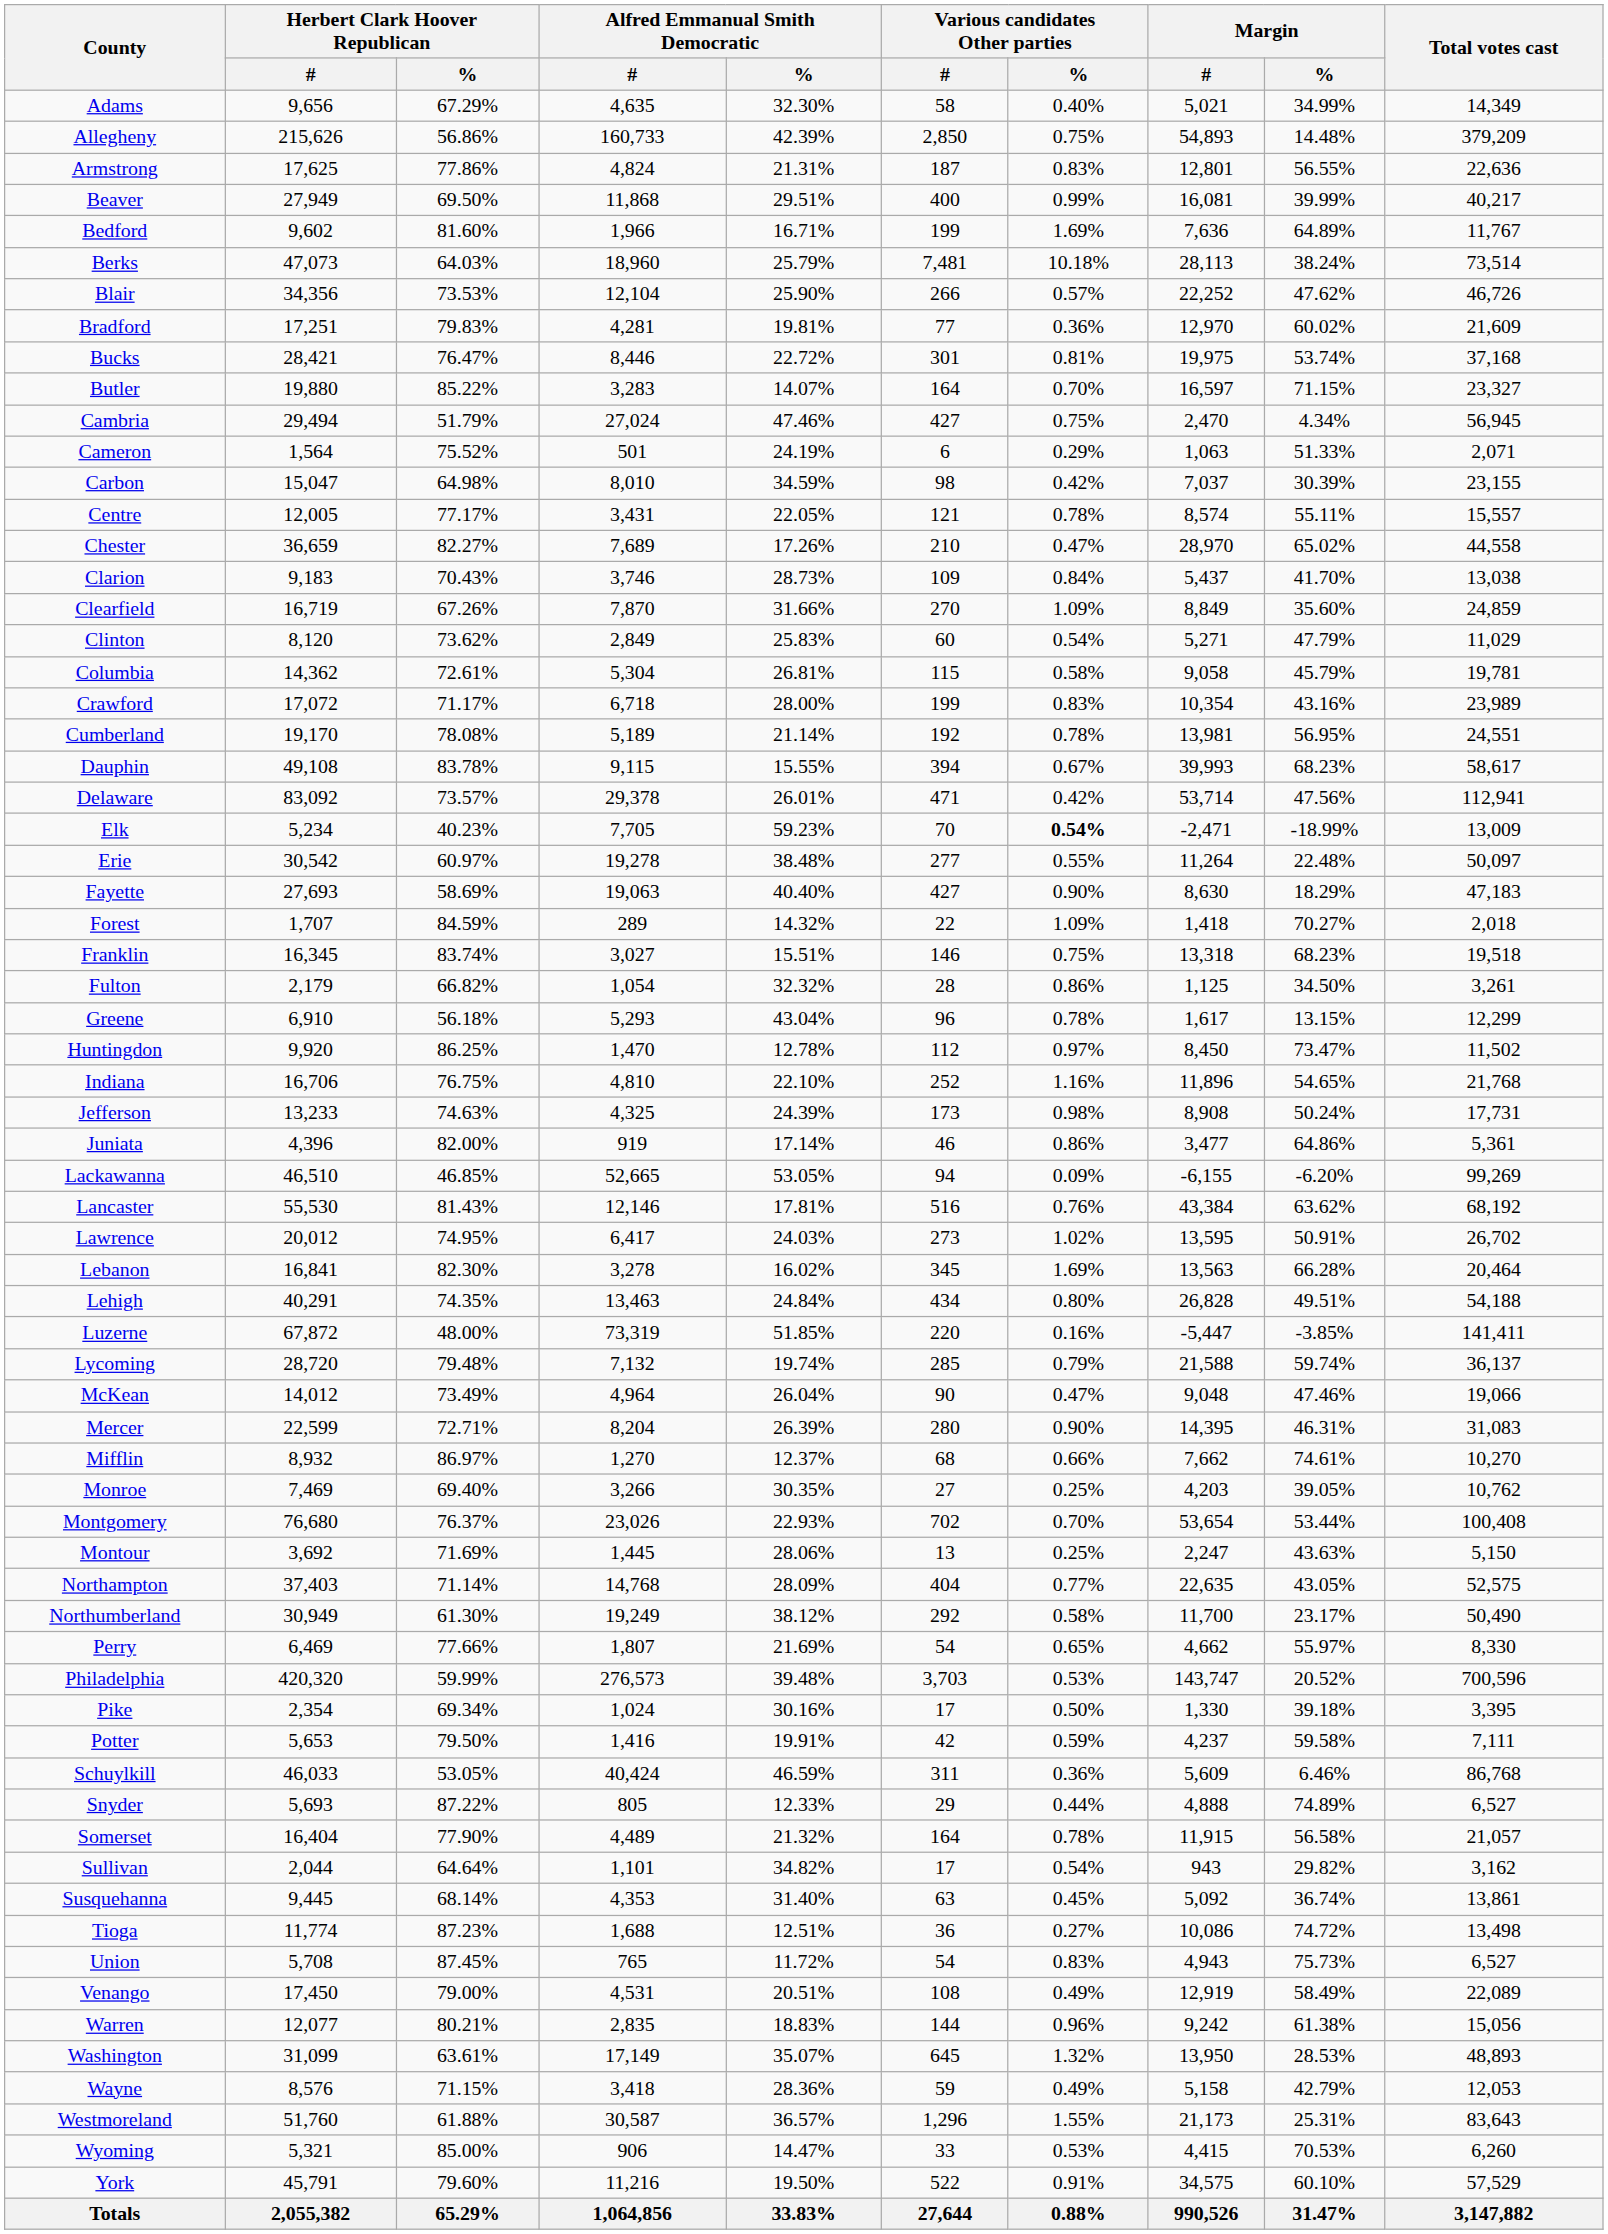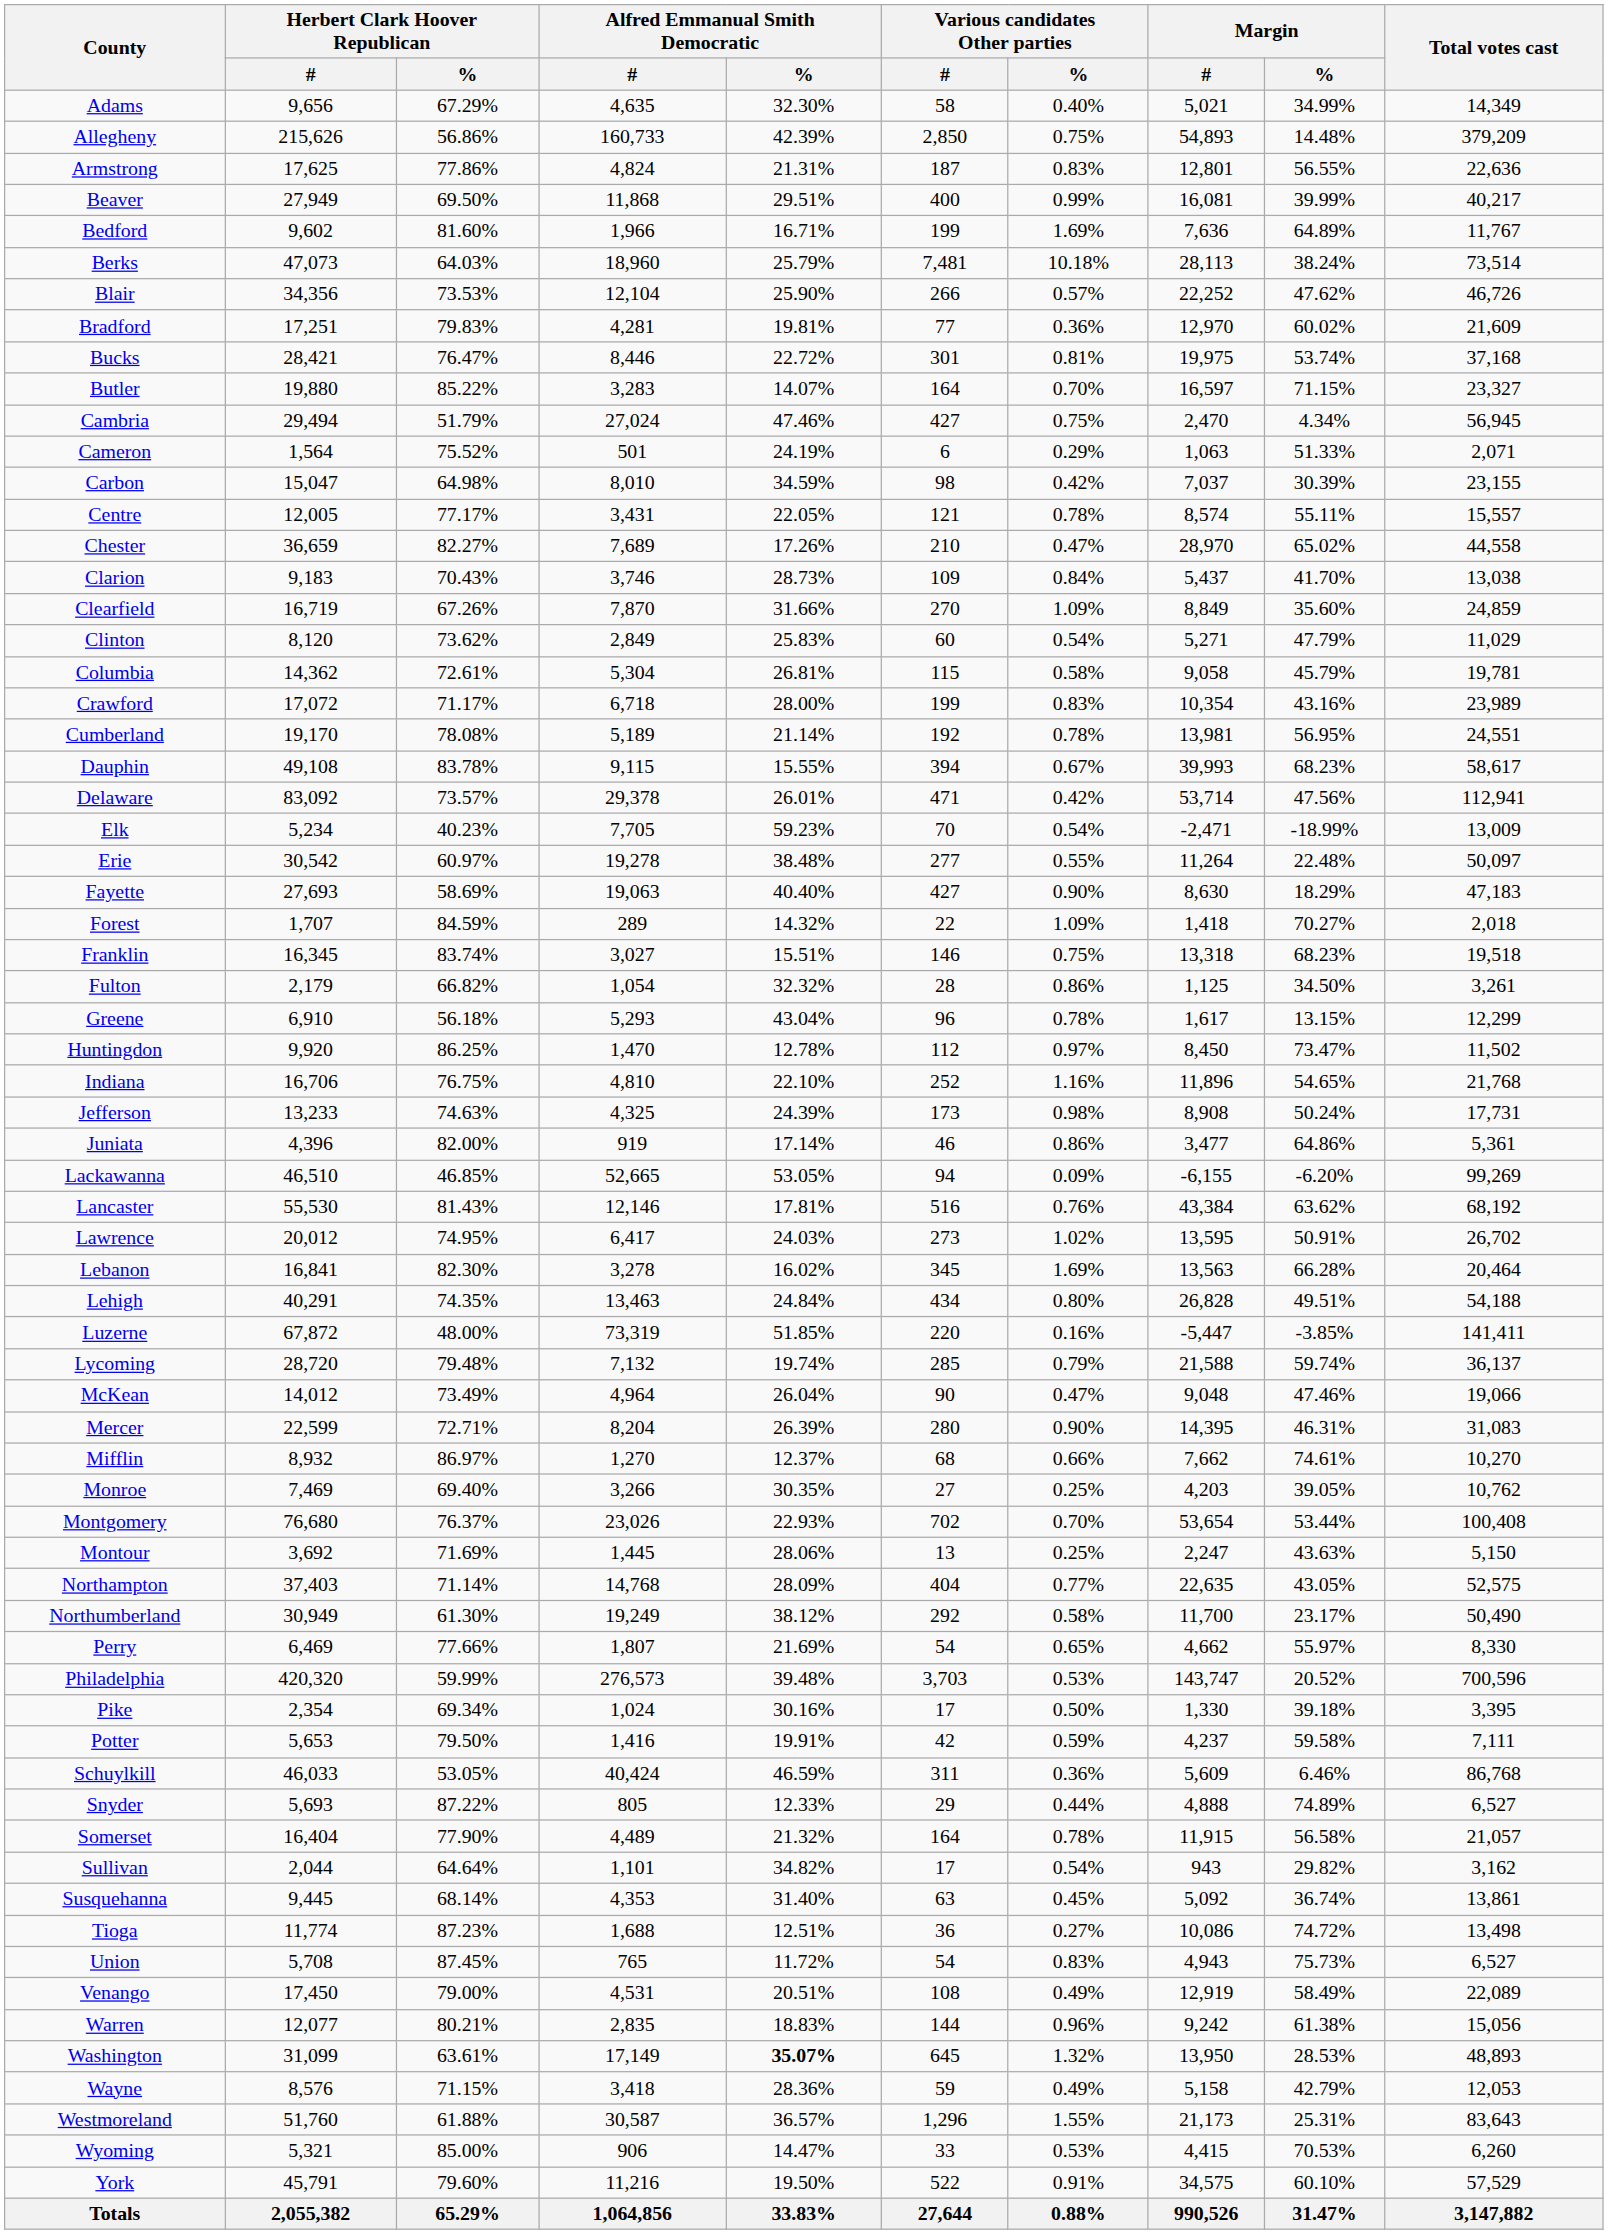(1078, 829) bold -> (1078, 829) normal
(804, 2056) normal -> (804, 2056) bold
